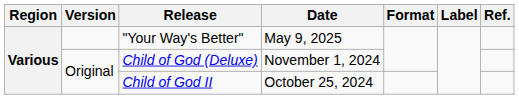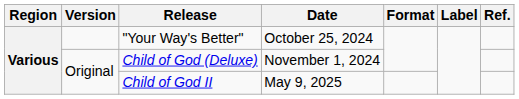(303, 37) May 9, 2025 -> (319, 37) October 25, 2024
(319, 82) October 25, 2024 -> (303, 82) May 9, 2025
